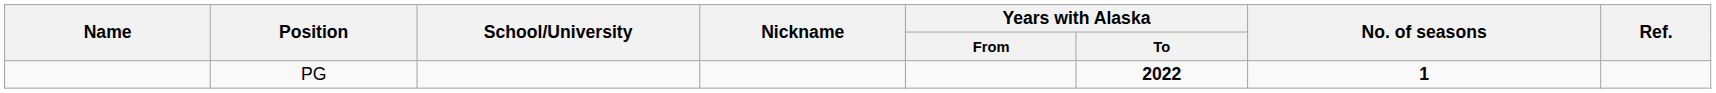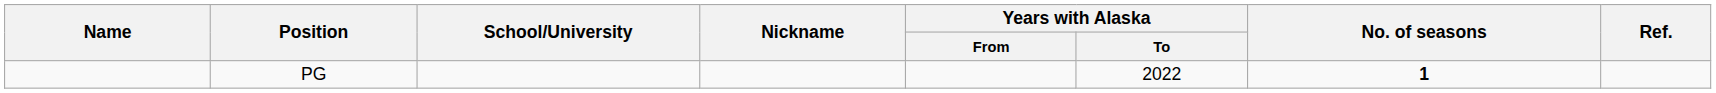(1162, 74) bold -> (1162, 74) normal
